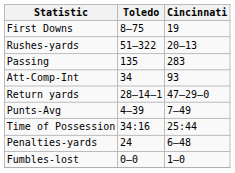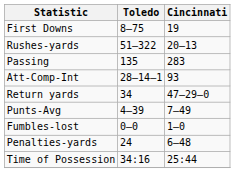(126, 78) 34 -> (141, 78) 28–14–1
(141, 94) 28–14–1 -> (126, 94) 34
rows swapped: (43, 159) <-> (61, 127)
